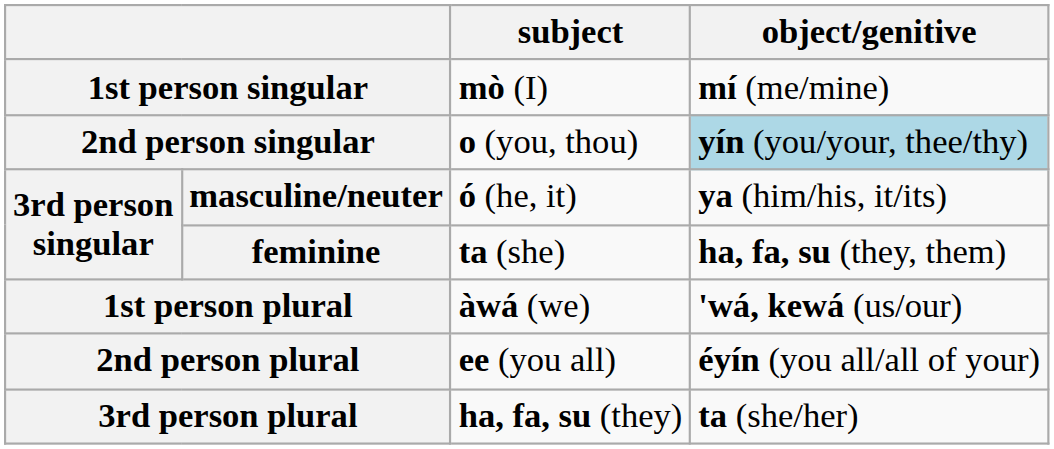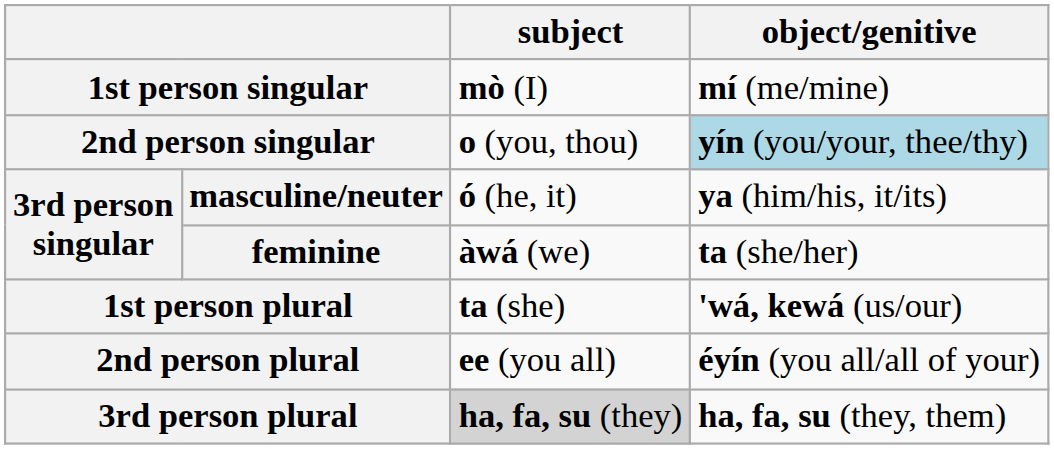(512, 251) ta (she) -> (524, 251) àwá (we)
(852, 251) ha, fa, su (they, them) -> (778, 251) ta (she/her)
(524, 305) àwá (we) -> (512, 305) ta (she)
(571, 415) no background -> (571, 415) lightgrey background
(778, 415) ta (she/her) -> (852, 415) ha, fa, su (they, them)
